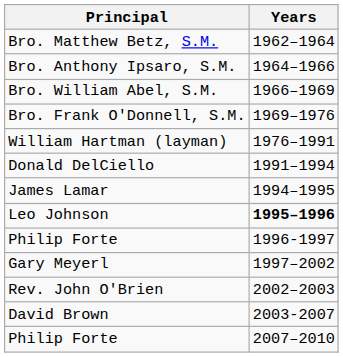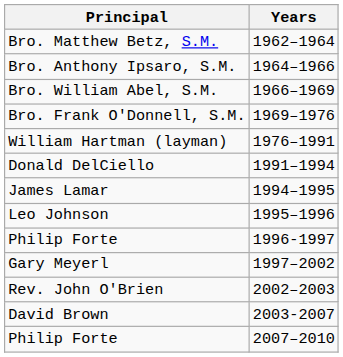(294, 215) bold -> (294, 215) normal
